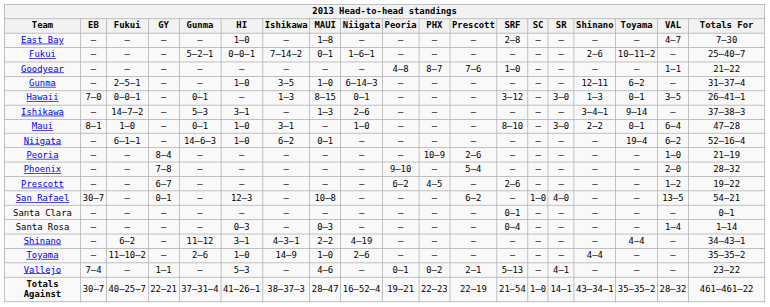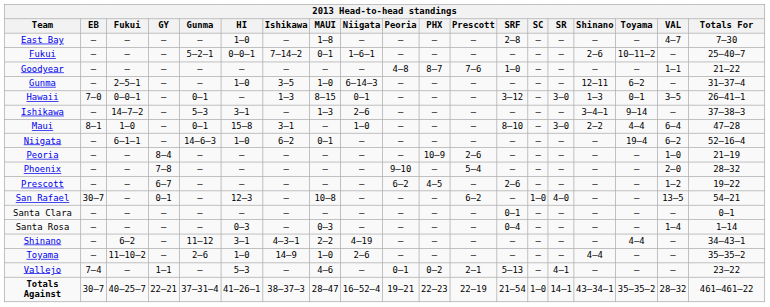(242, 127) 1—0 -> (242, 127) 15—8
(637, 127) 0—1 -> (637, 127) 4—4
